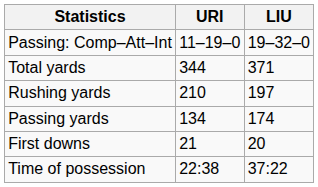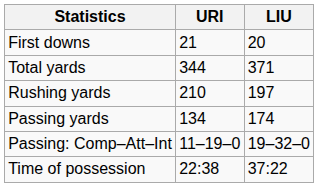rows swapped: (49, 144) <-> (90, 42)
